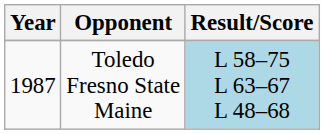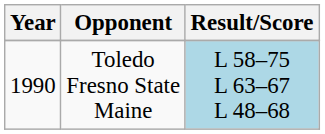(33, 84) 1987 -> (33, 84) 1990
